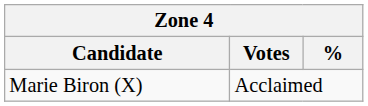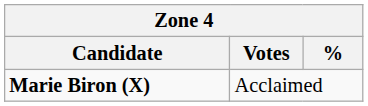(76, 85) normal -> (80, 85) bold
